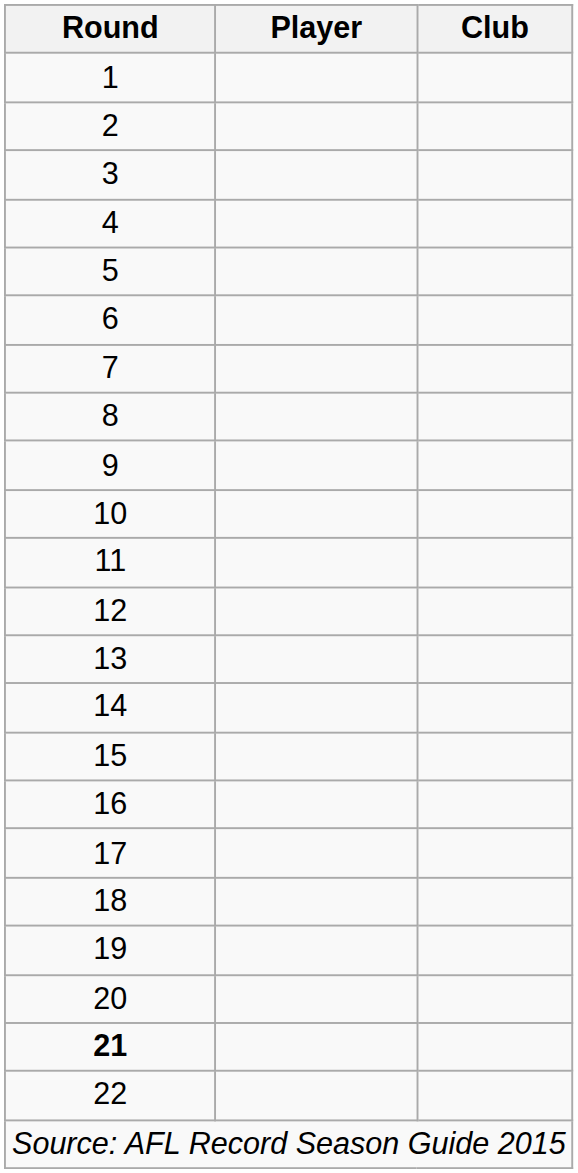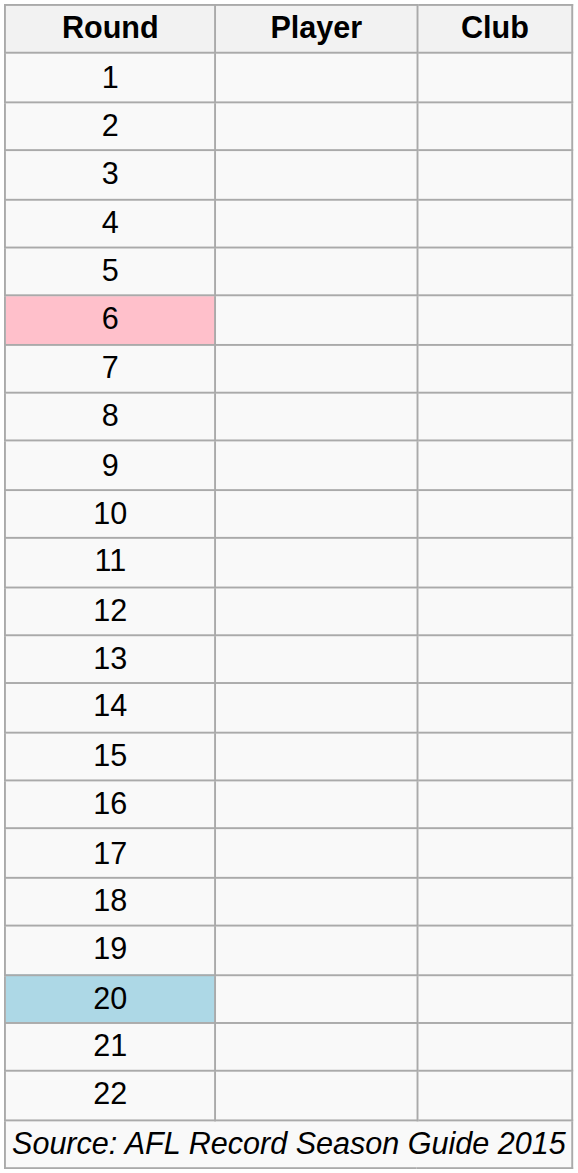(110, 319) no background -> (110, 319) pink background
(110, 998) no background -> (110, 998) lightblue background
(110, 1046) bold -> (110, 1046) normal
